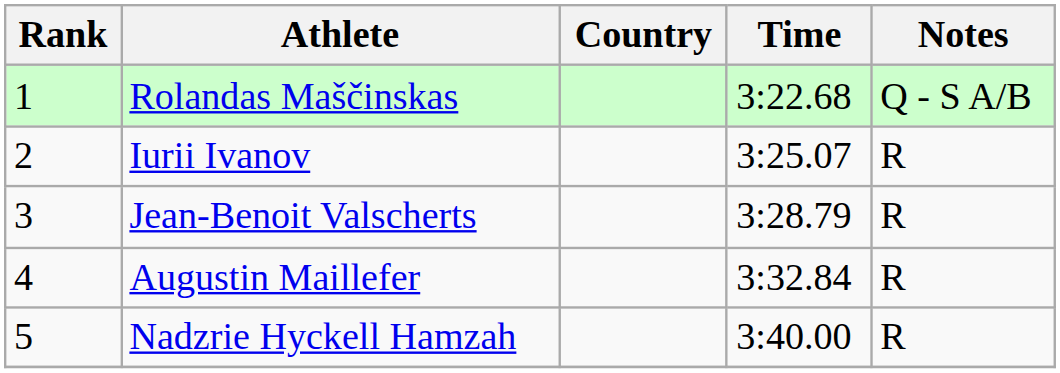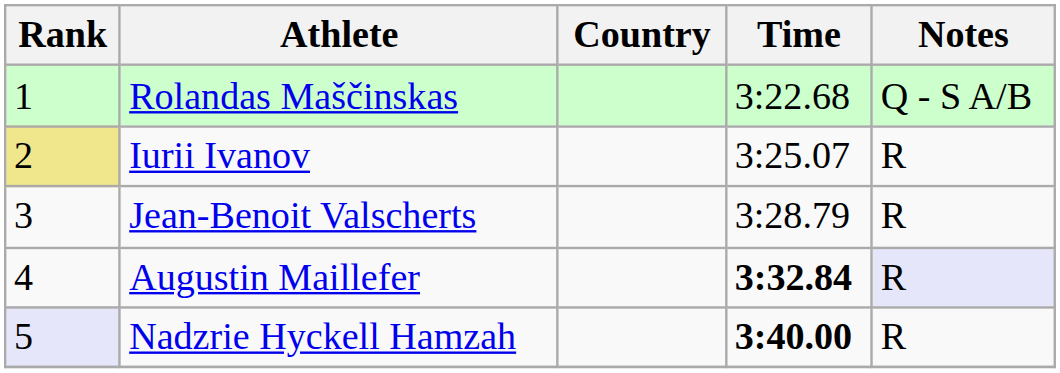(23, 155) no background -> (23, 155) khaki background
(794, 276) normal -> (793, 276) bold
(893, 276) no background -> (893, 276) lavender background
(23, 336) no background -> (23, 336) lavender background
(794, 336) normal -> (793, 336) bold
